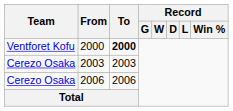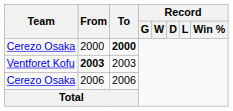(41, 47) Ventforet Kofu -> (41, 47) Cerezo Osaka
(41, 64) Cerezo Osaka -> (41, 64) Ventforet Kofu
(92, 64) normal -> (92, 64) bold
